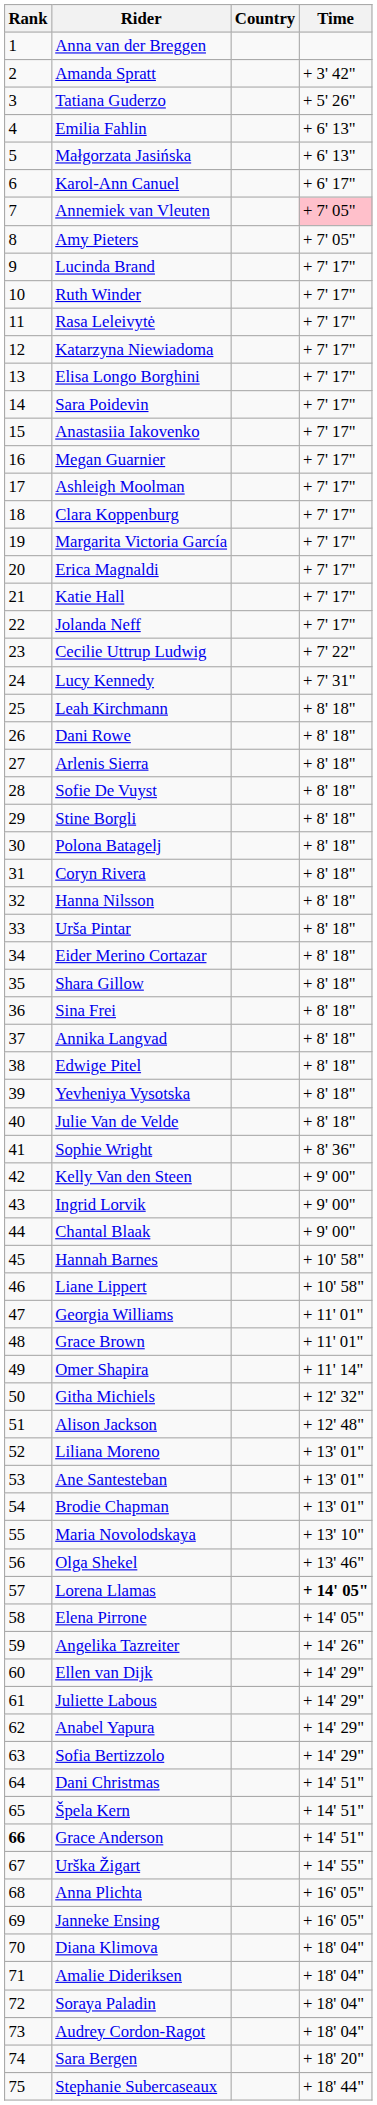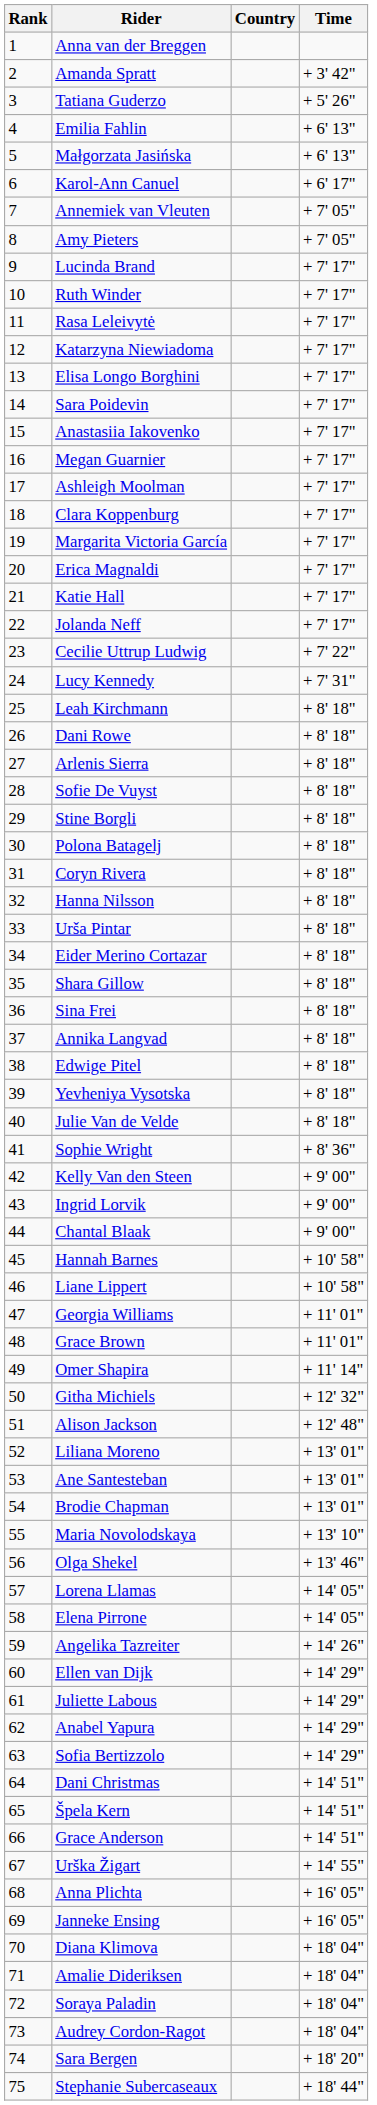(329, 211) pink background -> (329, 211) no background
(336, 1589) bold -> (333, 1589) normal
(17, 1838) bold -> (17, 1838) normal
